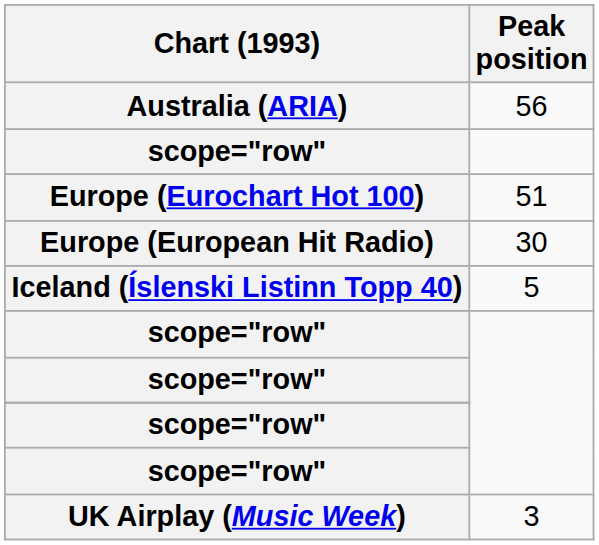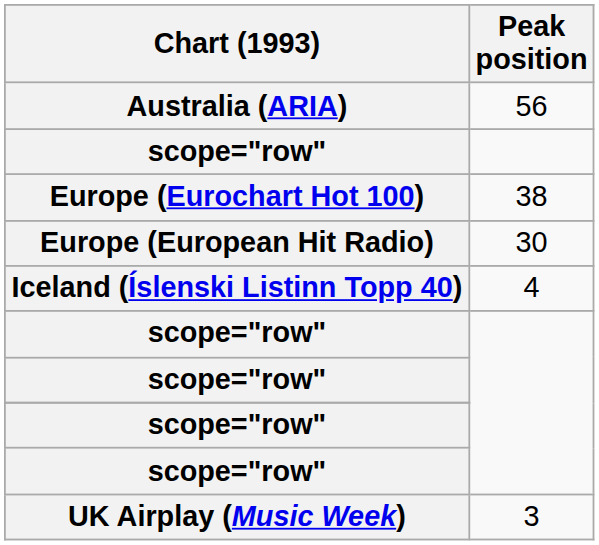(532, 196) 51 -> (532, 196) 38
(532, 288) 5 -> (532, 288) 4
